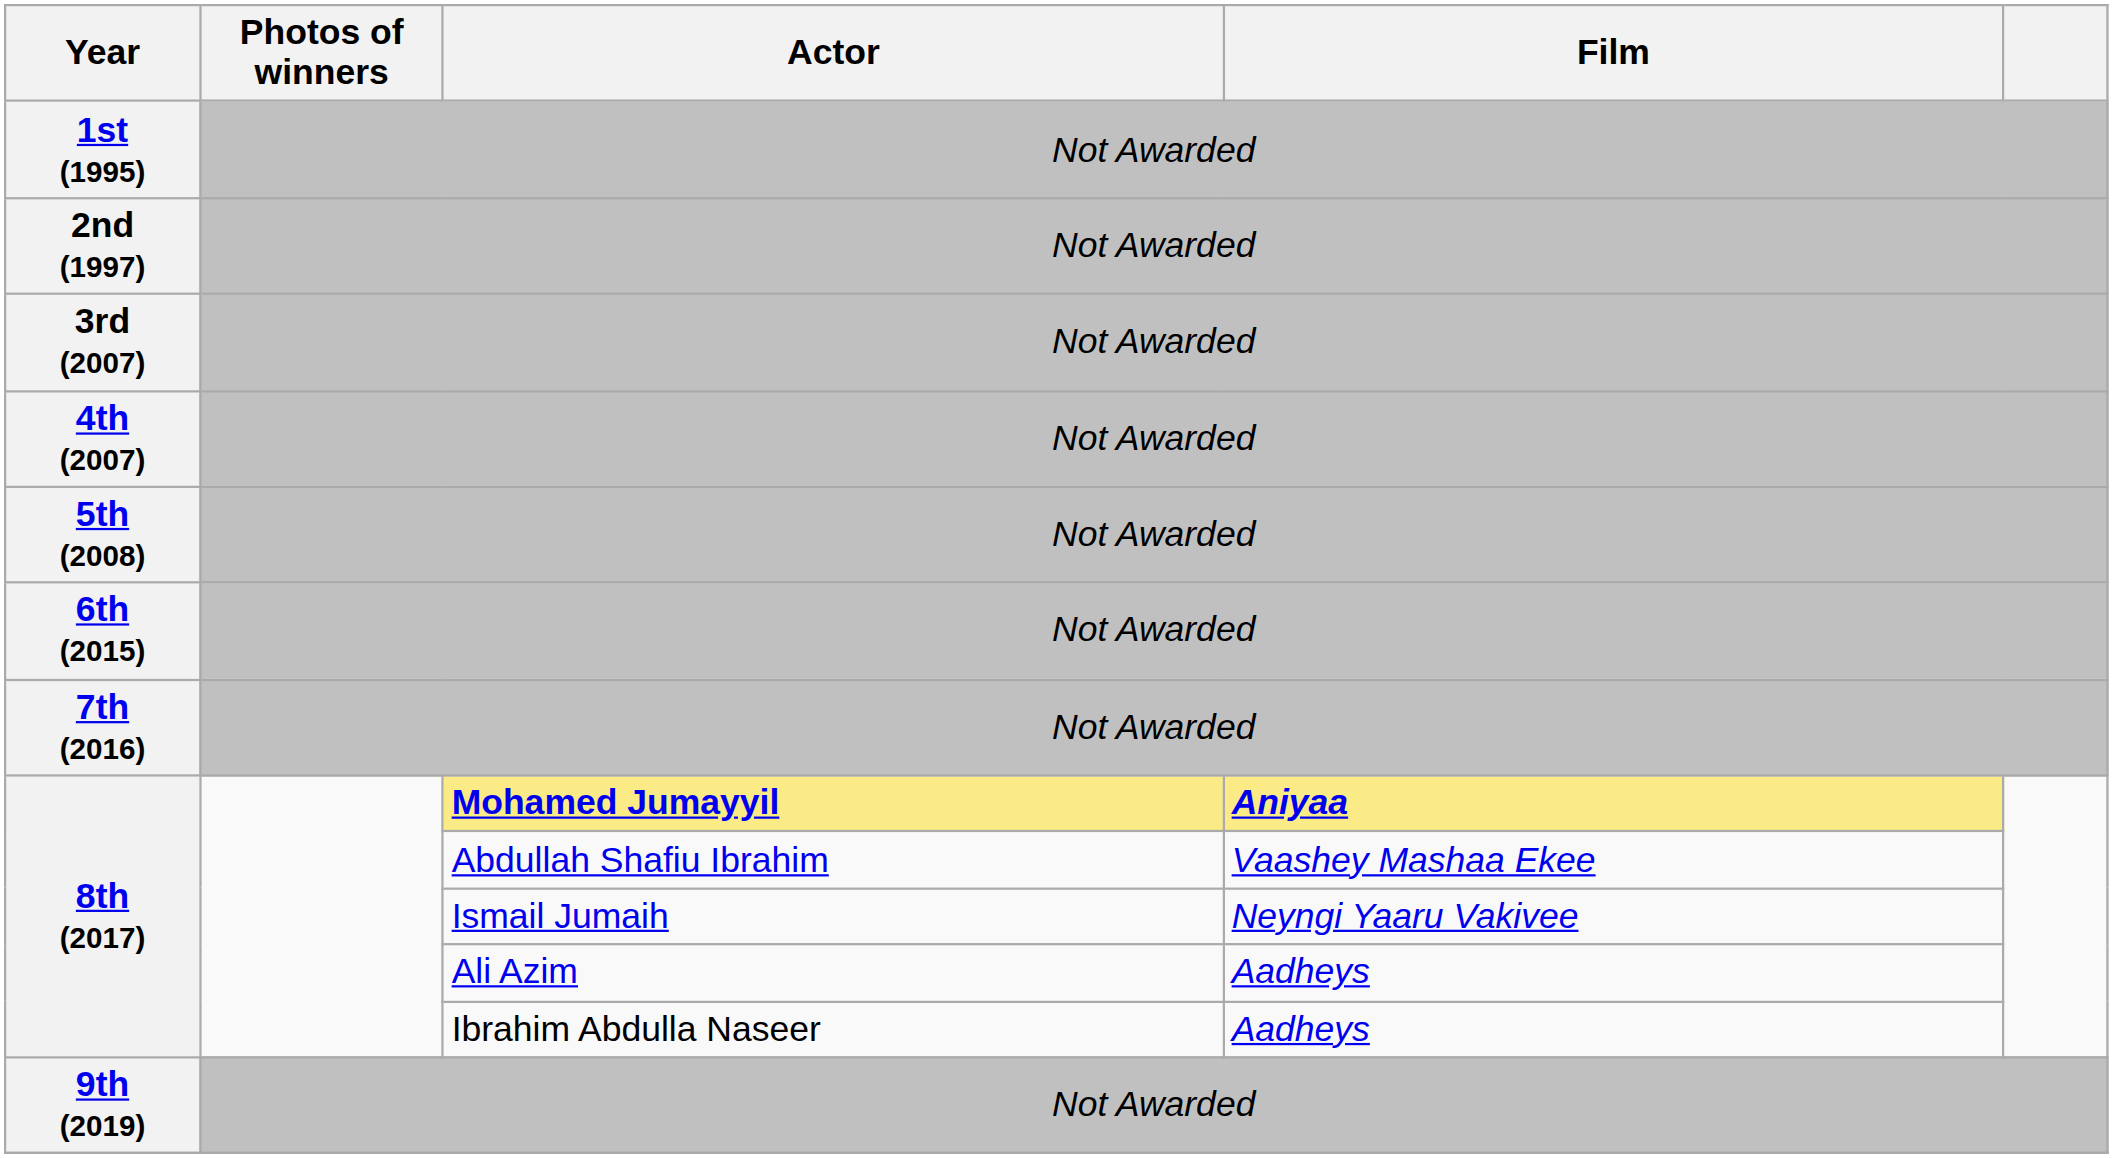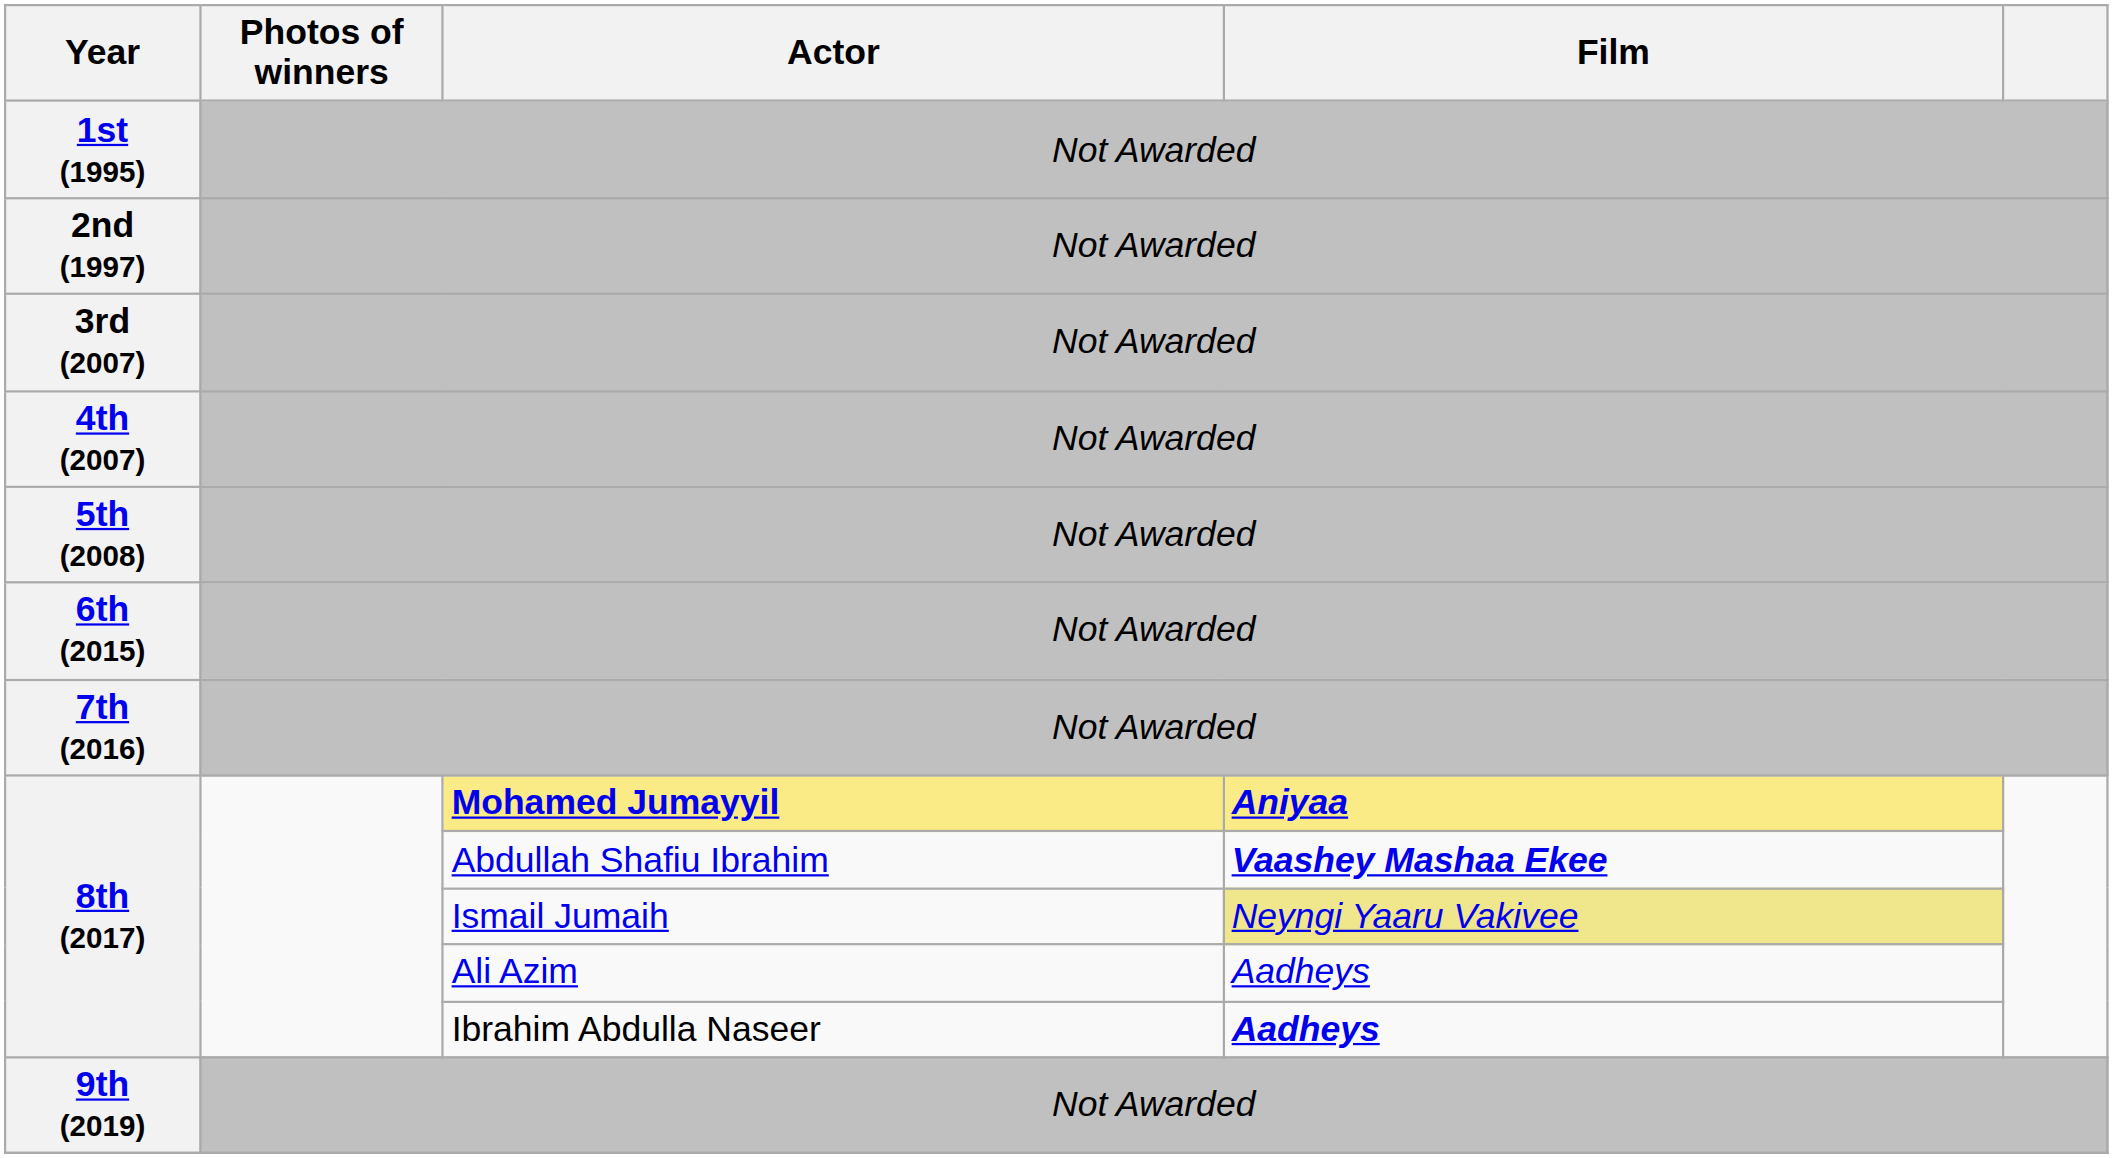(1414, 859) normal -> (1420, 859) bold
(1405, 915) no background -> (1405, 915) khaki background
(1301, 1028) normal -> (1306, 1028) bold
